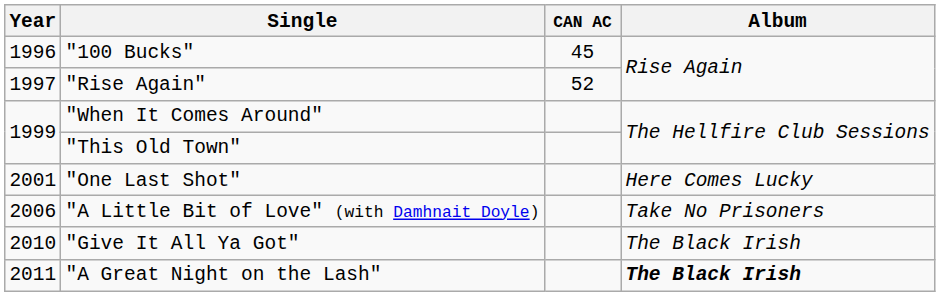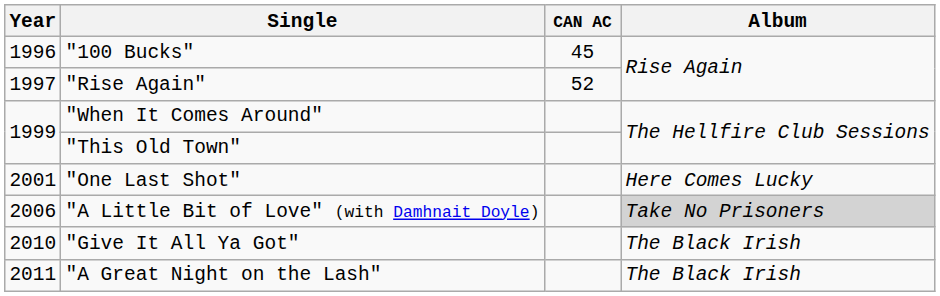(725, 211) no background -> (725, 211) lightgrey background
(713, 275) bold -> (713, 275) normal
